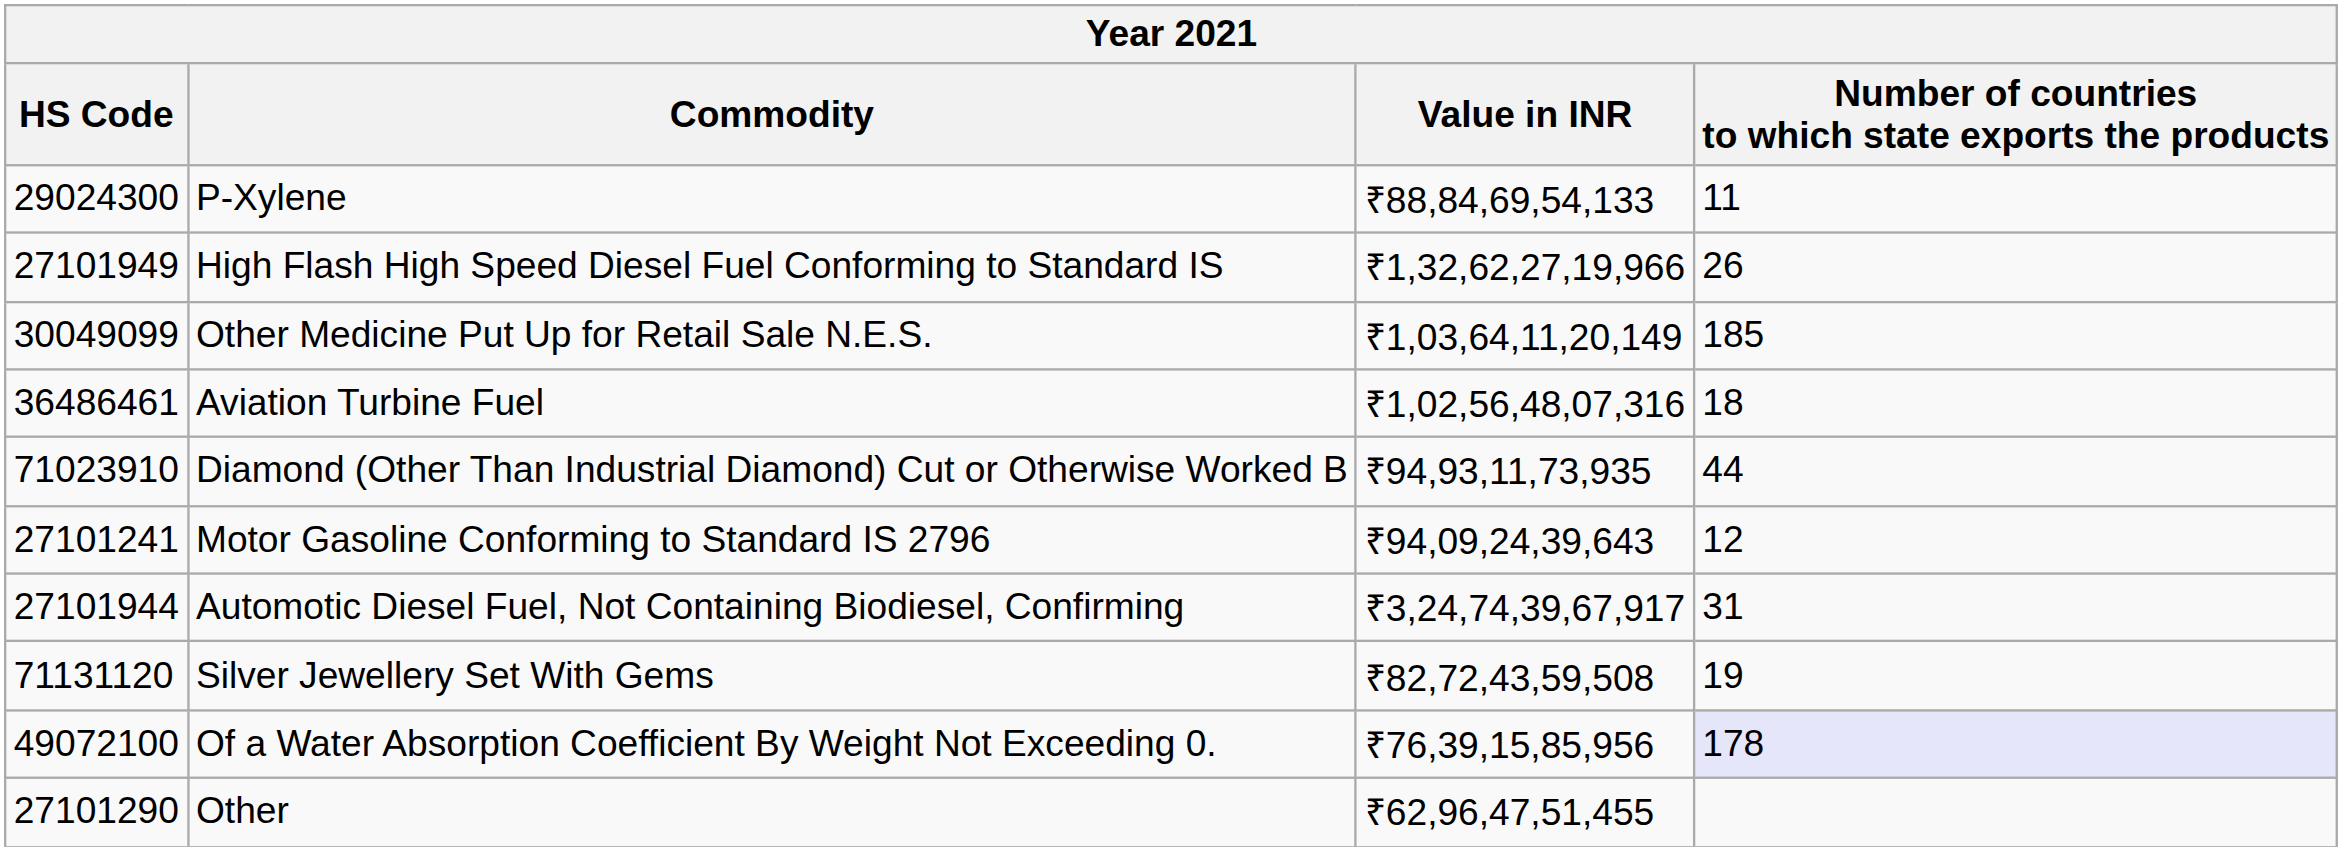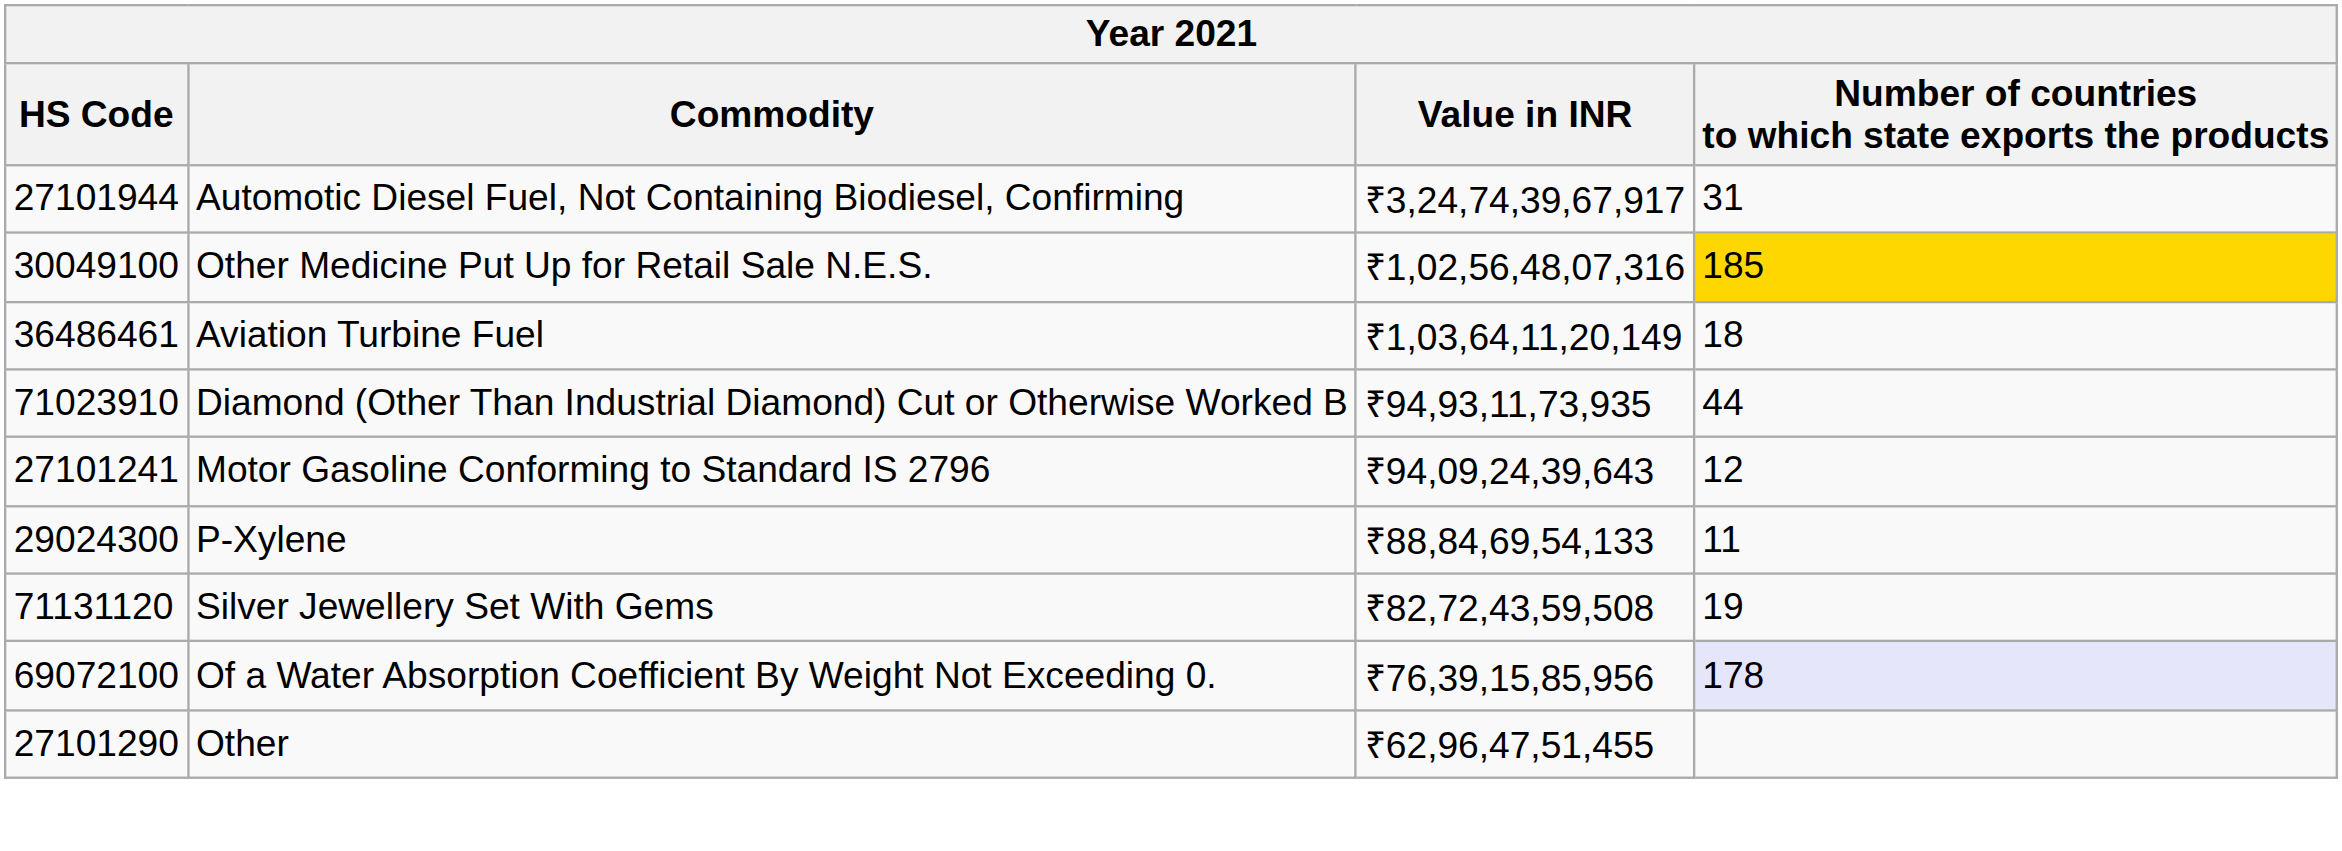rows swapped: (690, 606) <-> (271, 198)
- row: (710, 266)
(96, 334) 30049099 -> (96, 266) 30049100
(1524, 336) ₹1,03,64,11,20,149 -> (1525, 268) ₹1,02,56,48,07,316
(1733, 334) no background -> (1733, 266) gold background
(1525, 404) ₹1,02,56,48,07,316 -> (1524, 336) ₹1,03,64,11,20,149
(96, 743) 49072100 -> (96, 675) 69072100
